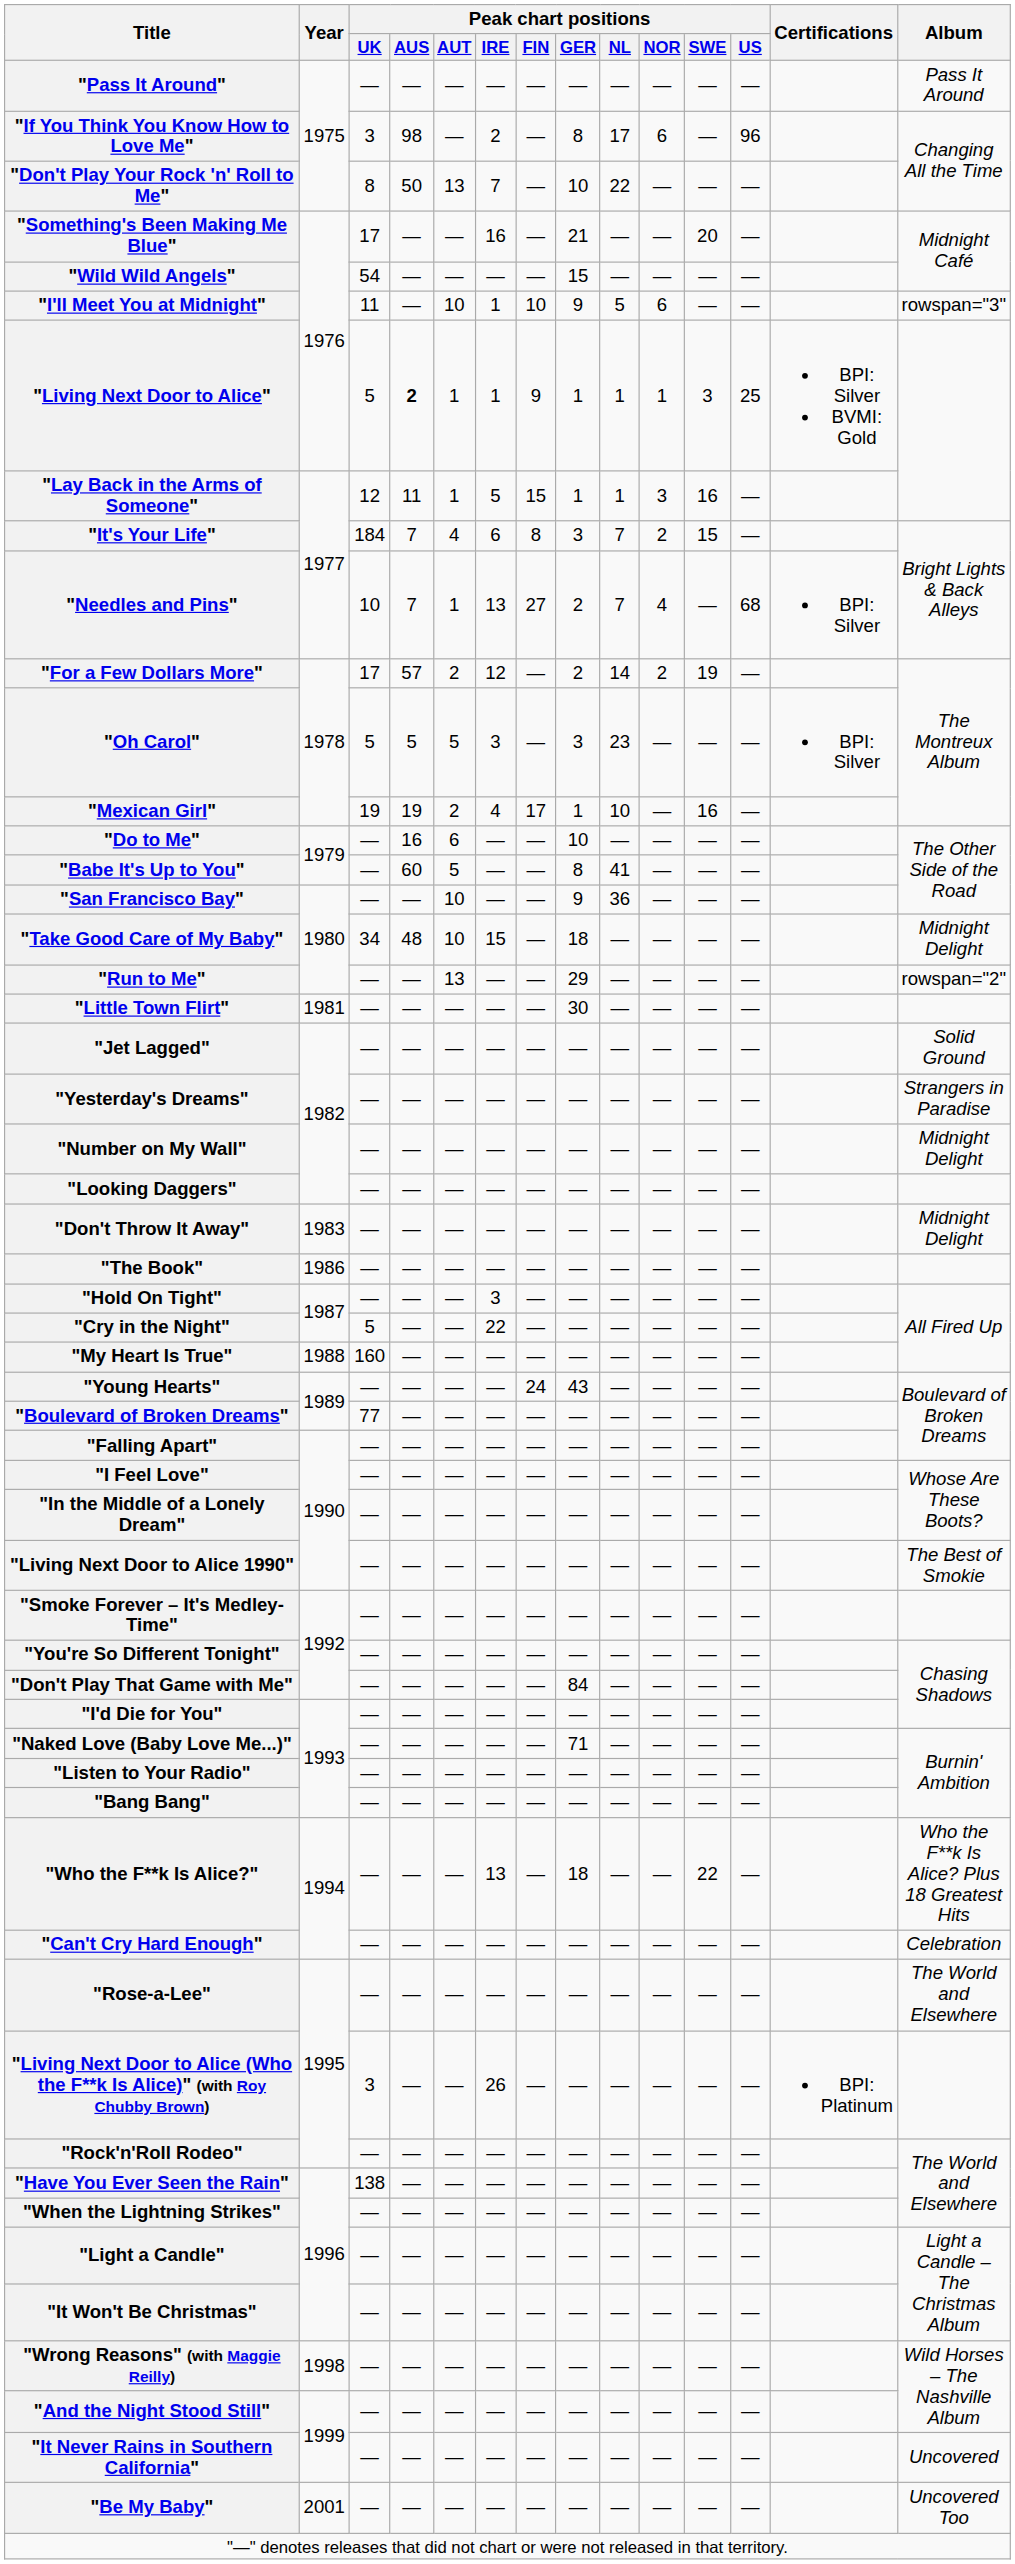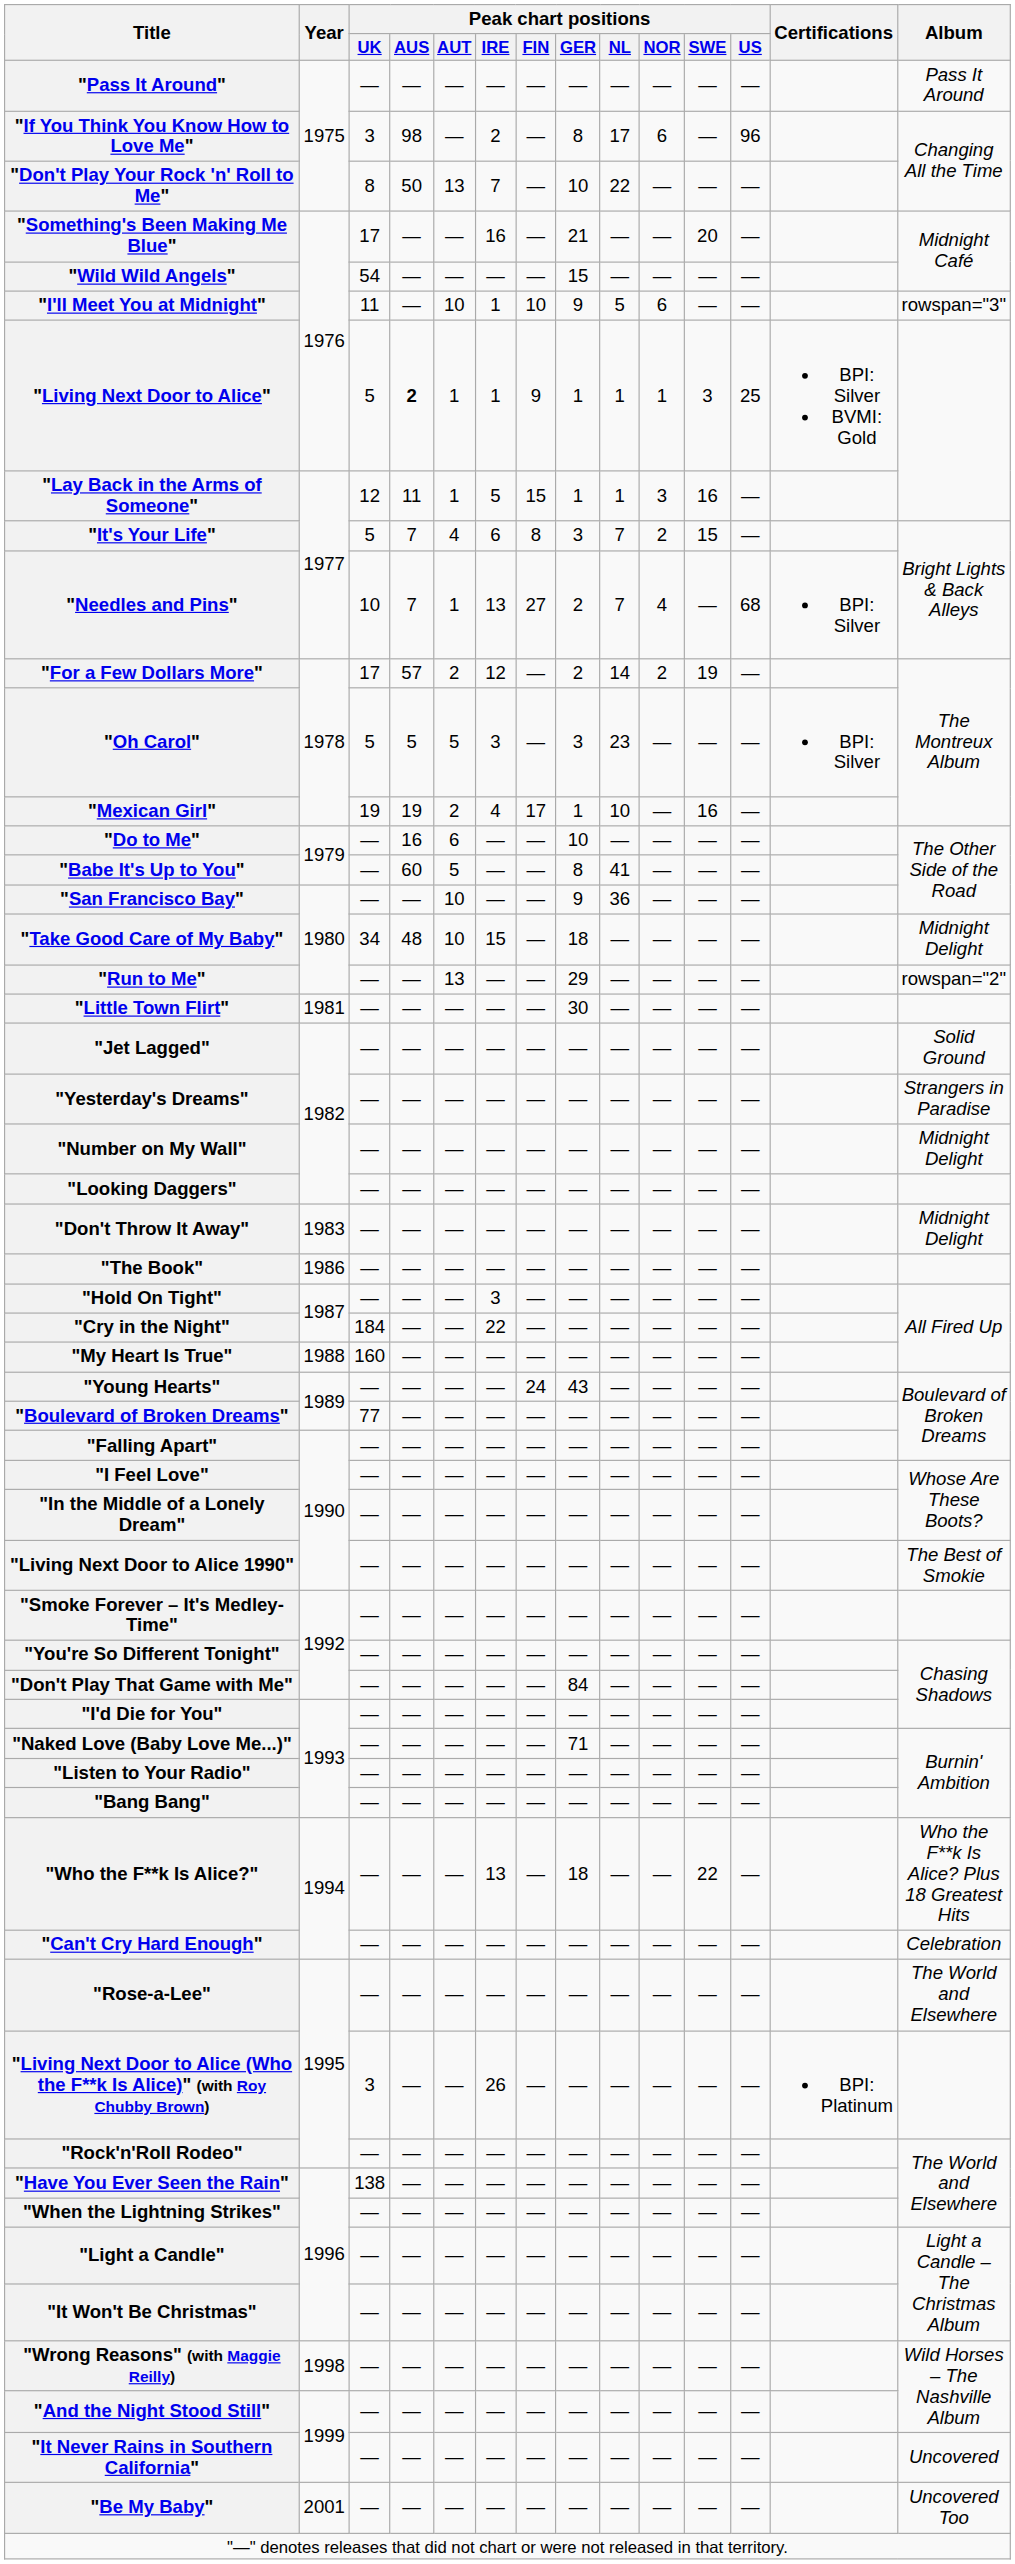(370, 535) 184 -> (370, 535) 5
(370, 1327) 5 -> (370, 1327) 184
